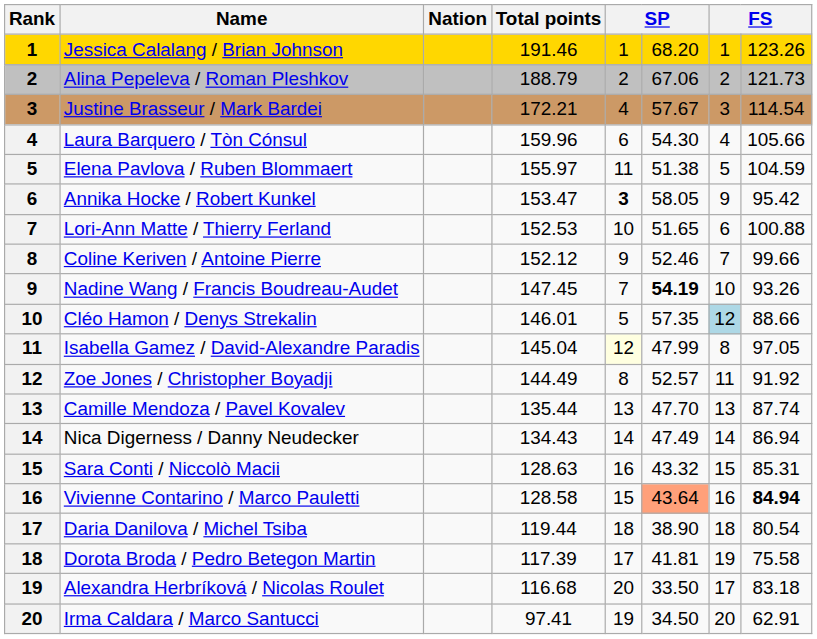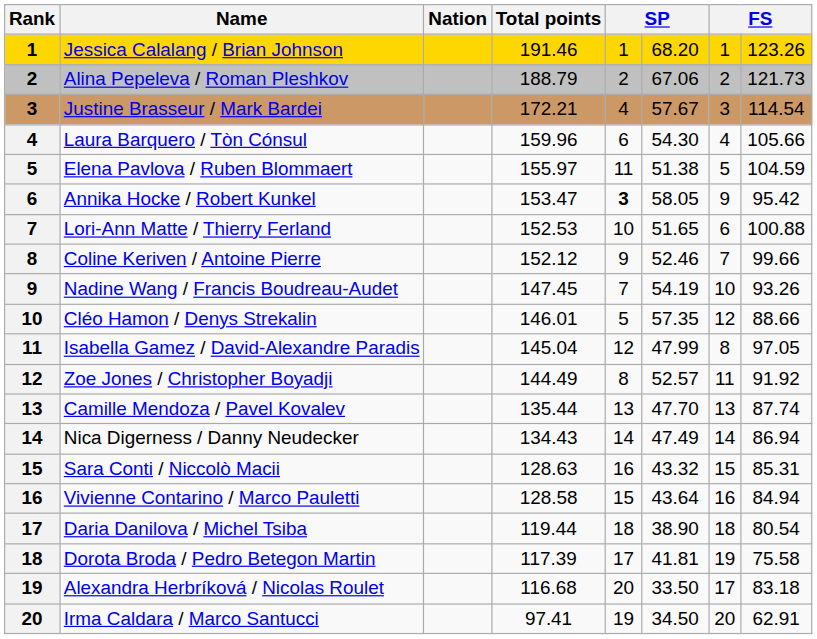(675, 288) bold -> (675, 288) normal
(725, 318) lightblue background -> (725, 318) no background
(624, 348) lightyellow background -> (624, 348) no background
(675, 498) lightsalmon background -> (675, 498) no background
(776, 498) bold -> (776, 498) normal
